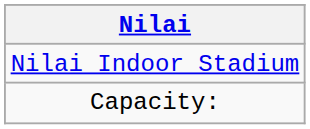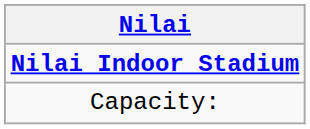(155, 64) normal -> (155, 64) bold
